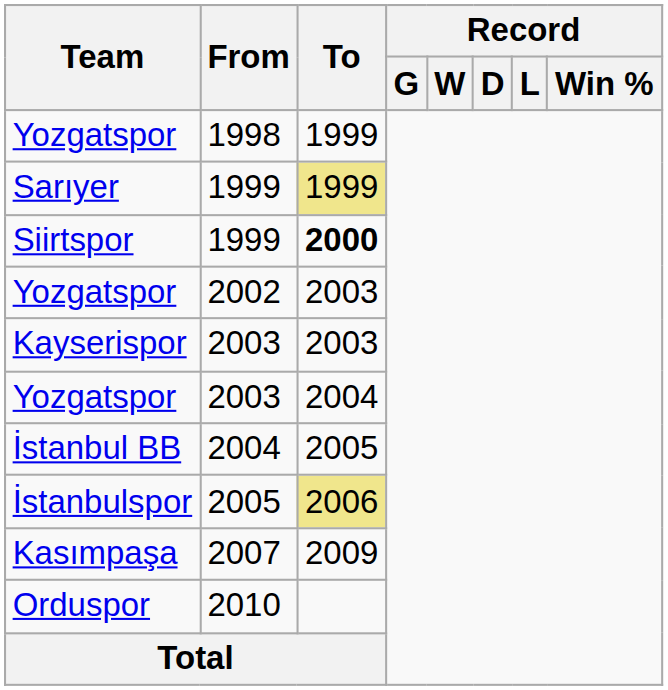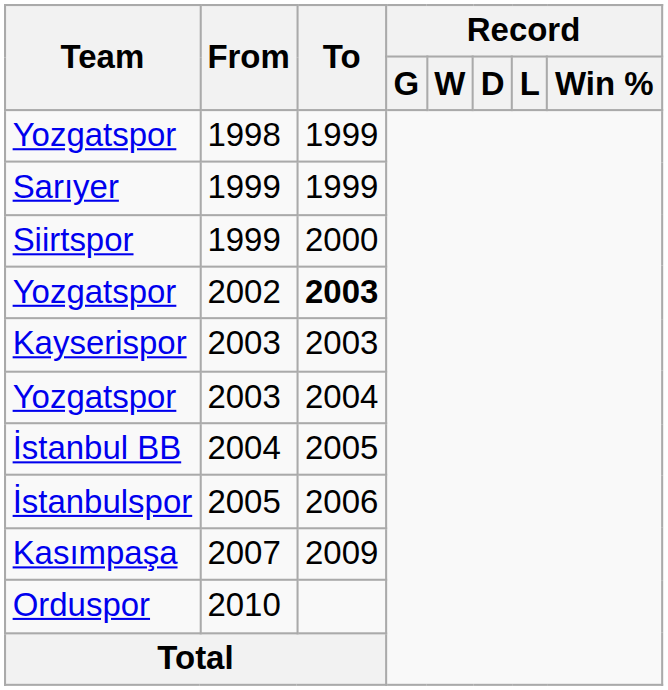(342, 187) khaki background -> (342, 187) no background
(342, 239) bold -> (342, 239) normal
(342, 291) normal -> (342, 291) bold
(342, 501) khaki background -> (342, 501) no background
